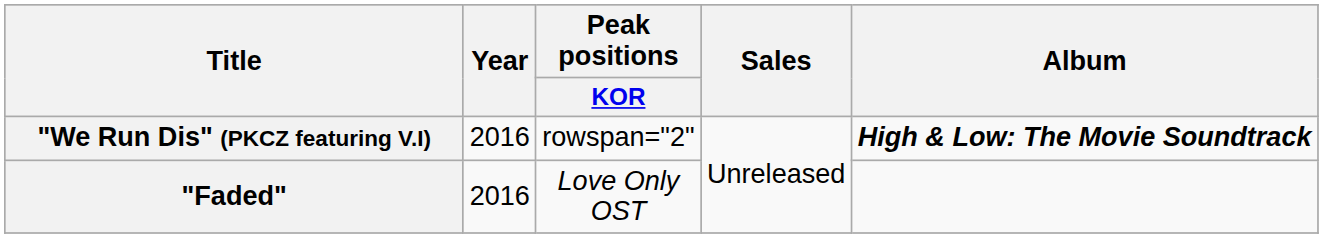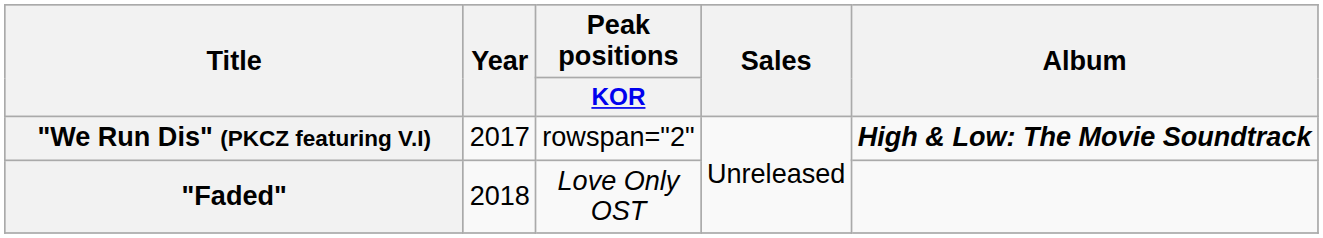(500, 137) 2016 -> (500, 137) 2017
(500, 195) 2016 -> (500, 195) 2018
